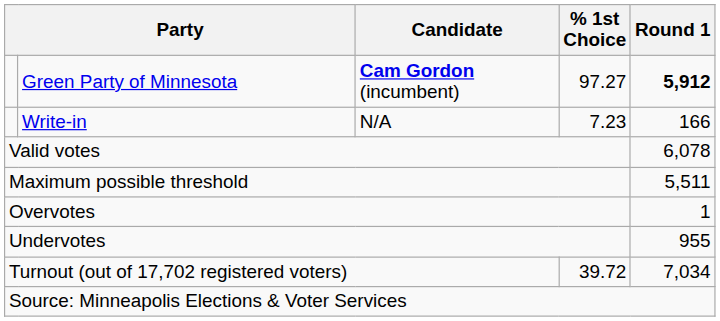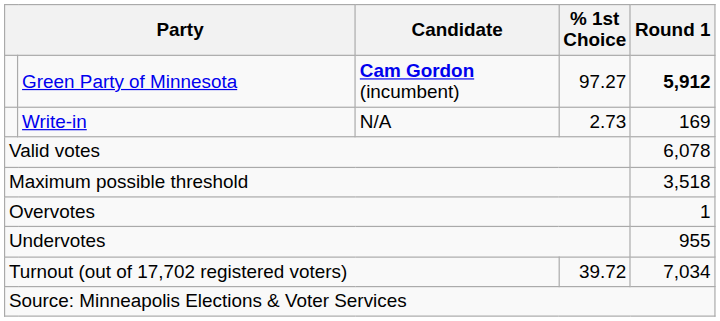(608, 121) 7.23 -> (608, 121) 2.73
(695, 121) 166 -> (695, 121) 169
(687, 181) 5,511 -> (687, 181) 3,518
